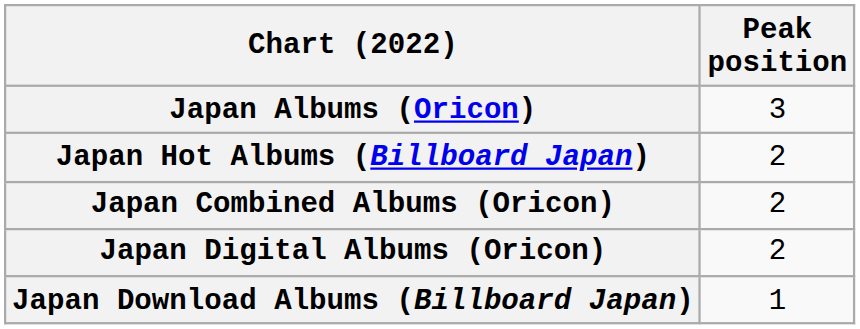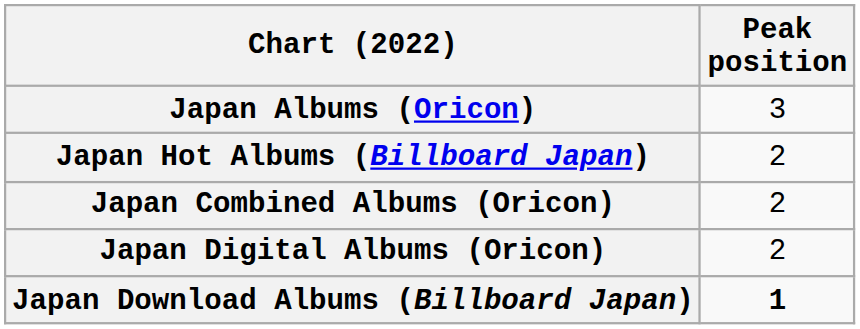(777, 300) normal -> (777, 300) bold
